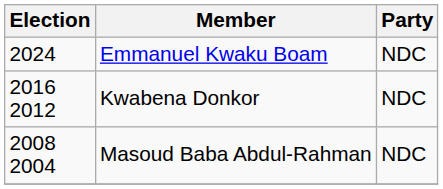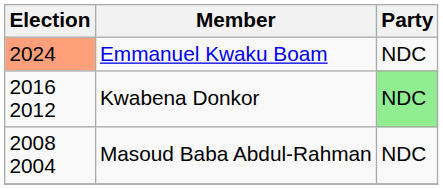(33, 53) no background -> (33, 53) lightsalmon background
(404, 98) no background -> (404, 98) lightgreen background
